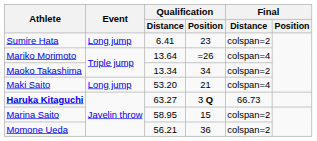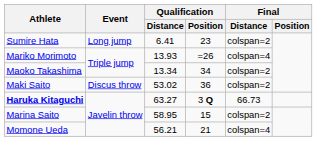(165, 56) 13.64 -> (165, 56) 13.93
(110, 85) Long jump -> (115, 85) Discus throw
(165, 85) 53.20 -> (165, 85) 53.02
(205, 85) 21 -> (205, 85) 36
(249, 85) colspan=4 -> (249, 85) colspan=2
(205, 130) 36 -> (205, 130) 21
(249, 130) colspan=2 -> (249, 130) colspan=4
